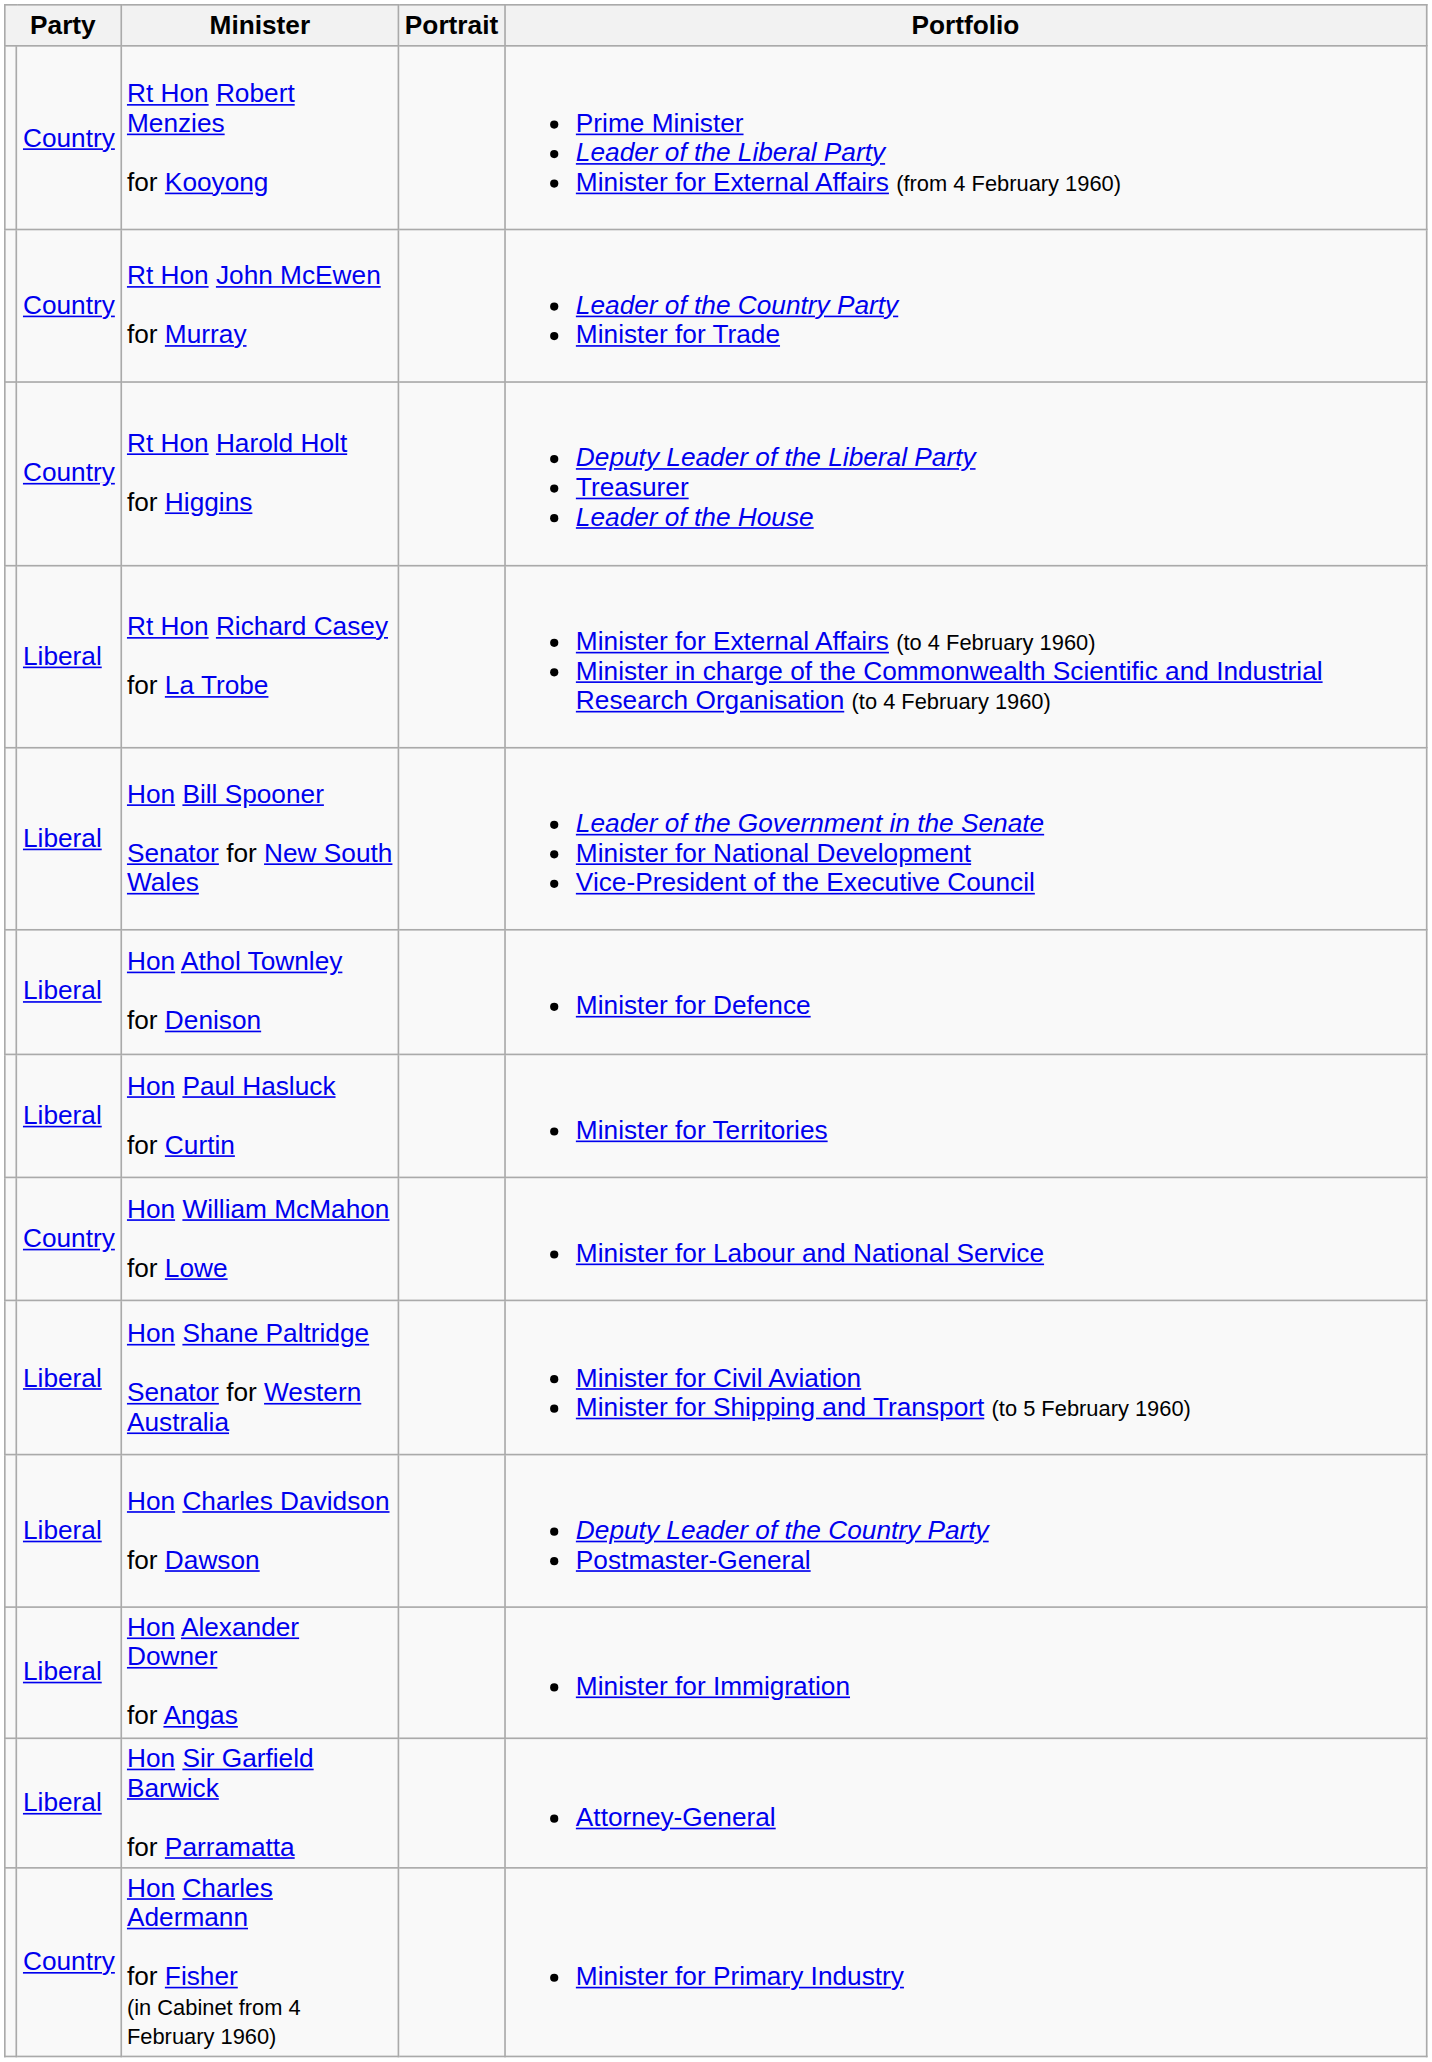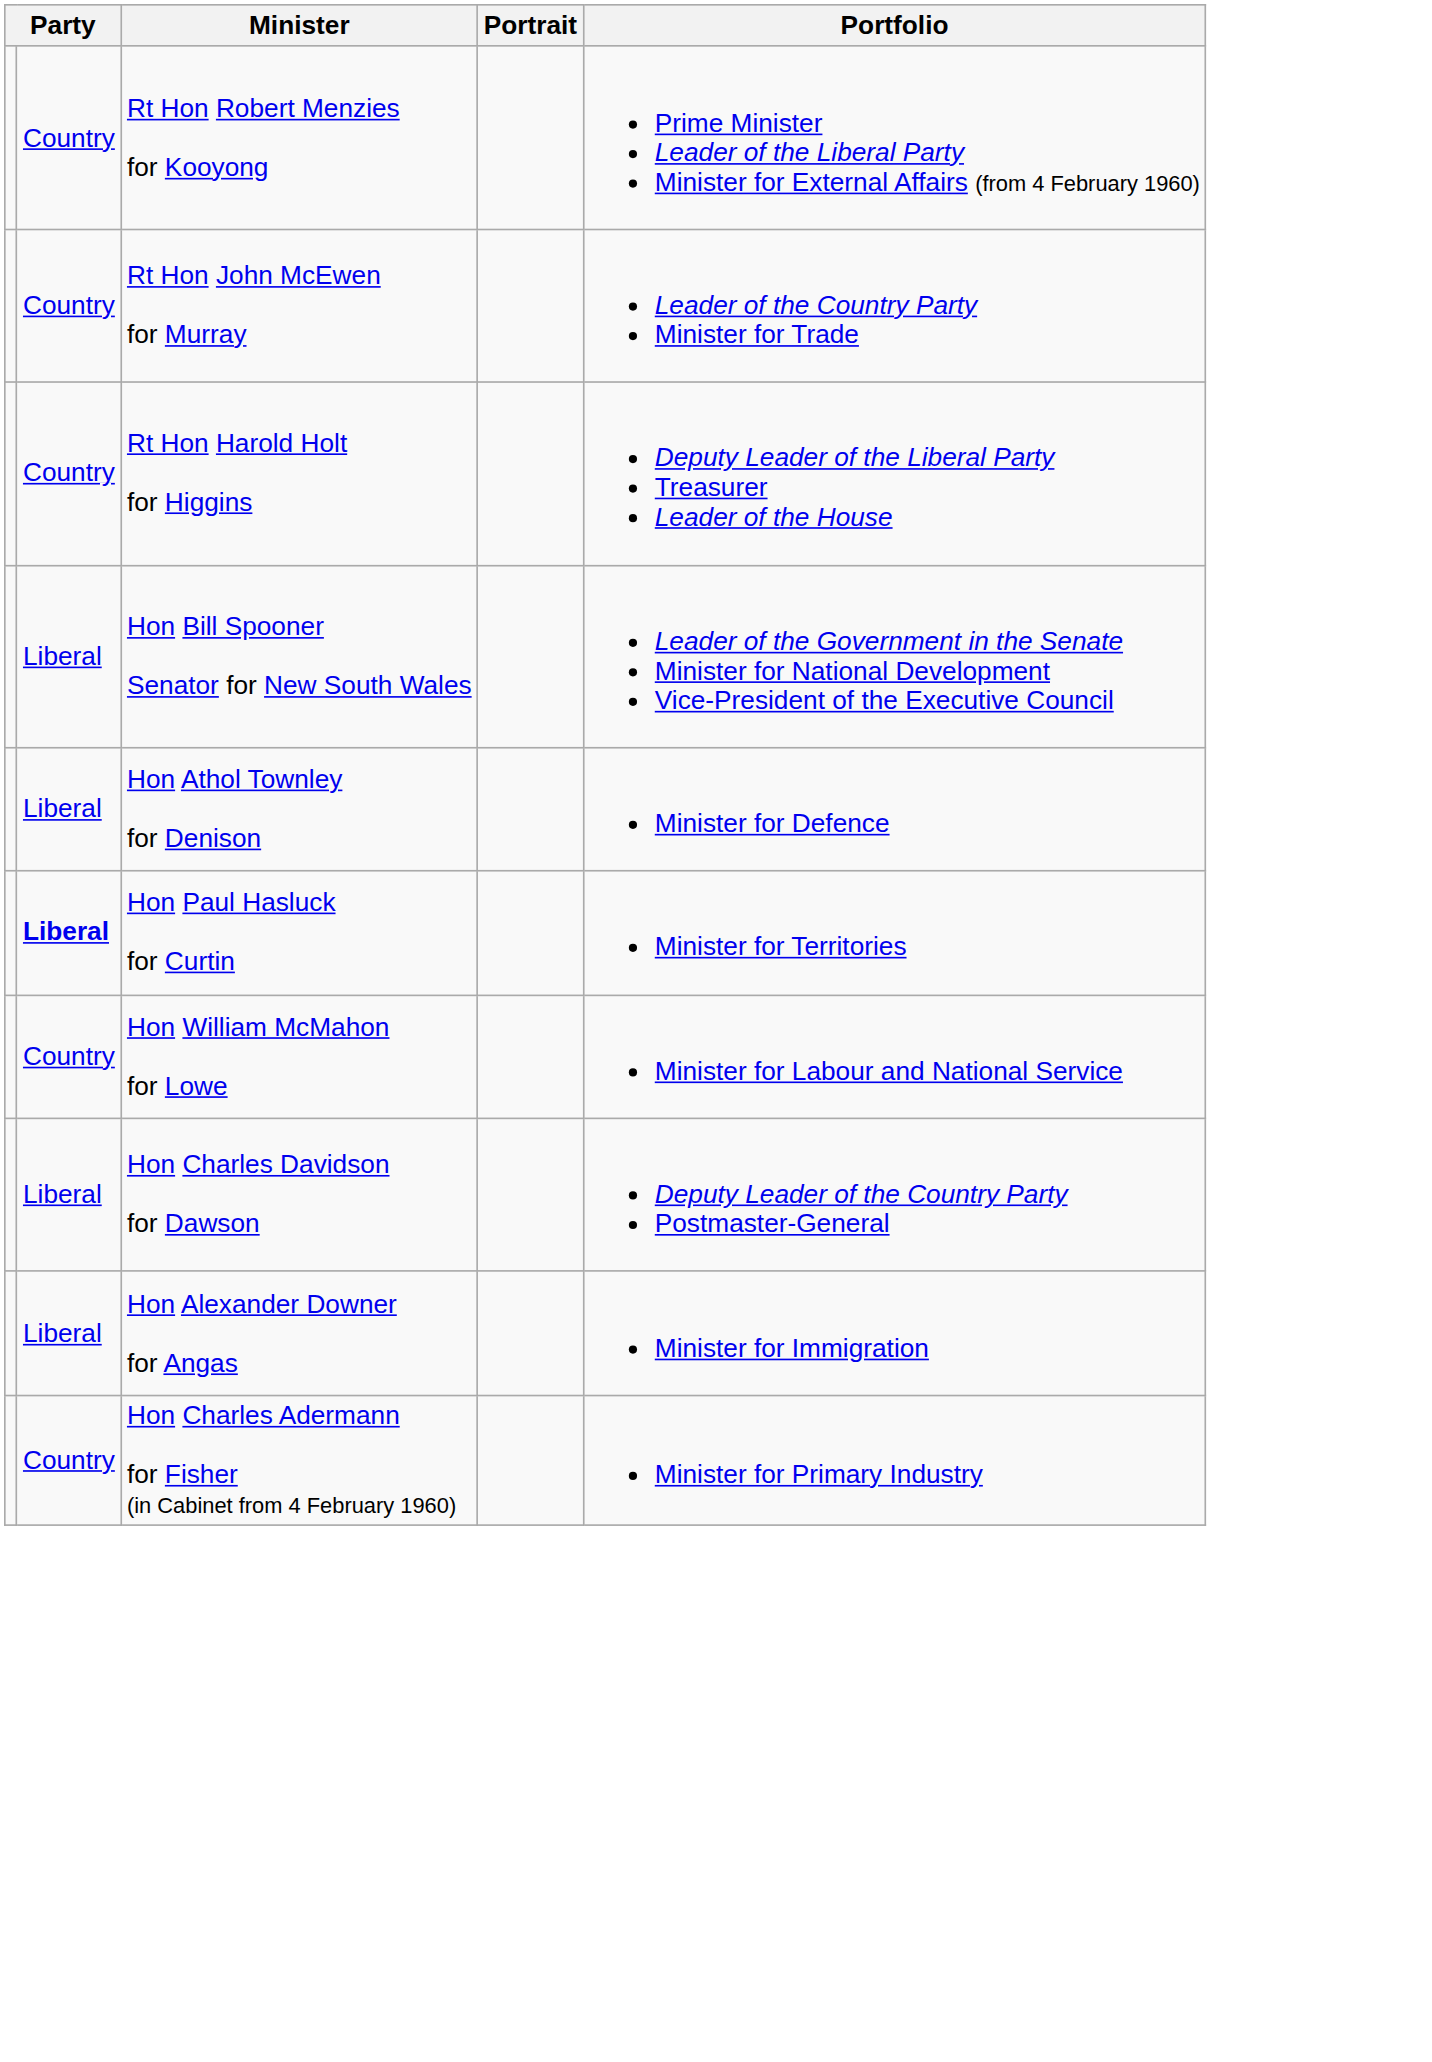- row: (257, 655)
(62, 1115) normal -> (66, 932) bold
- row: (248, 1377)
- row: (220, 1802)
